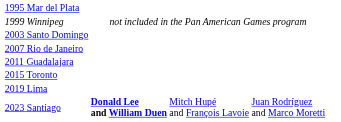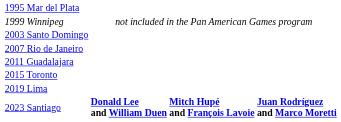(209, 107) normal -> (212, 107) bold
(288, 107) normal -> (297, 107) bold
